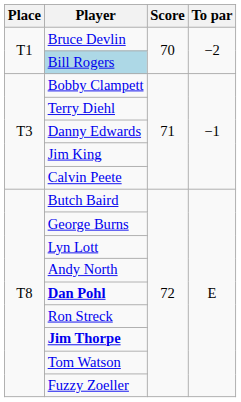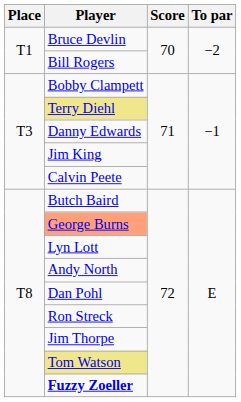(81, 62) lightblue background -> (81, 62) no background
(81, 108) no background -> (81, 108) khaki background
(88, 223) no background -> (88, 223) lightsalmon background
(77, 293) bold -> (75, 293) normal
(84, 339) bold -> (81, 339) normal
(84, 362) no background -> (84, 362) khaki background
(88, 385) normal -> (90, 385) bold
